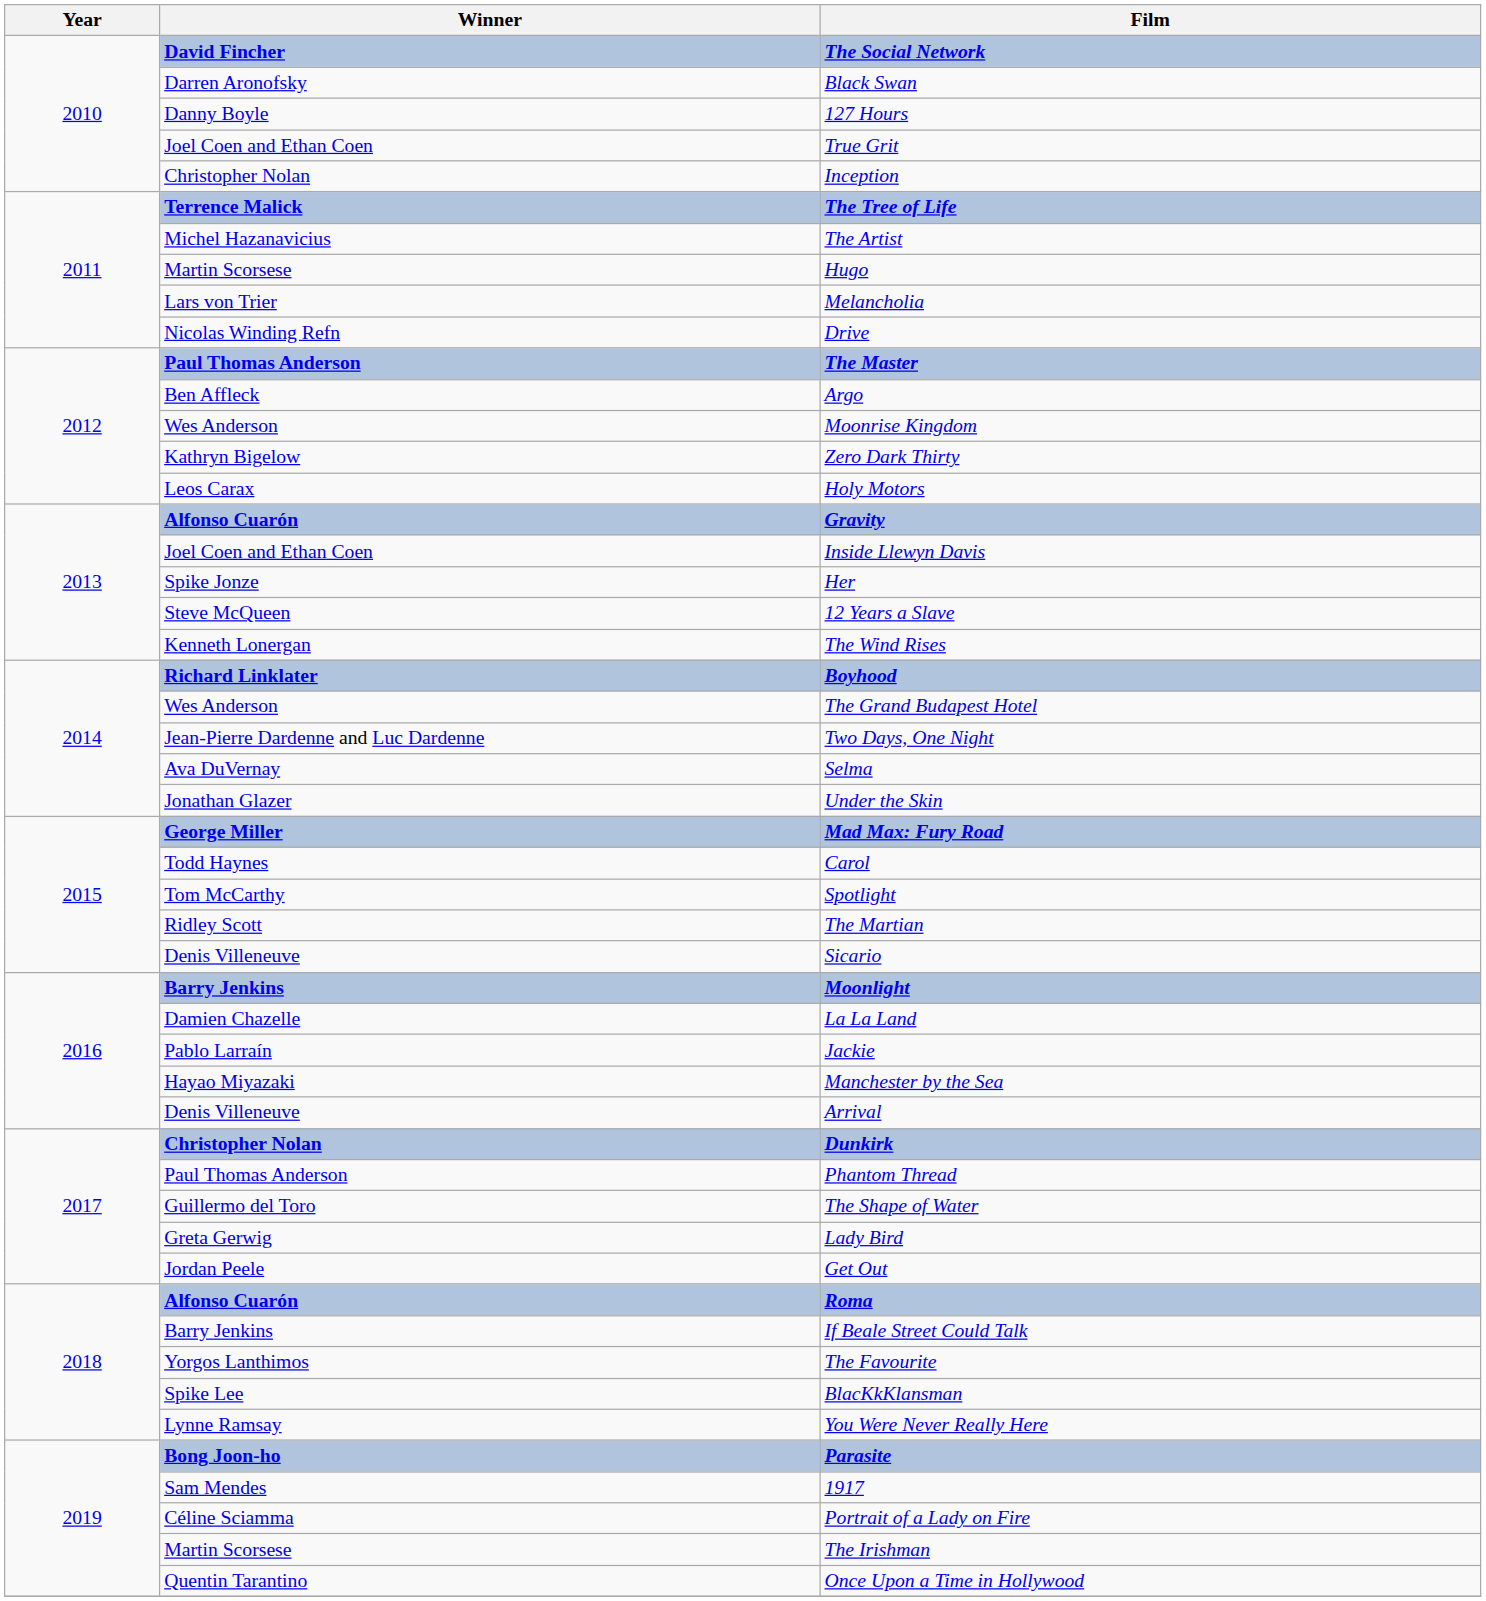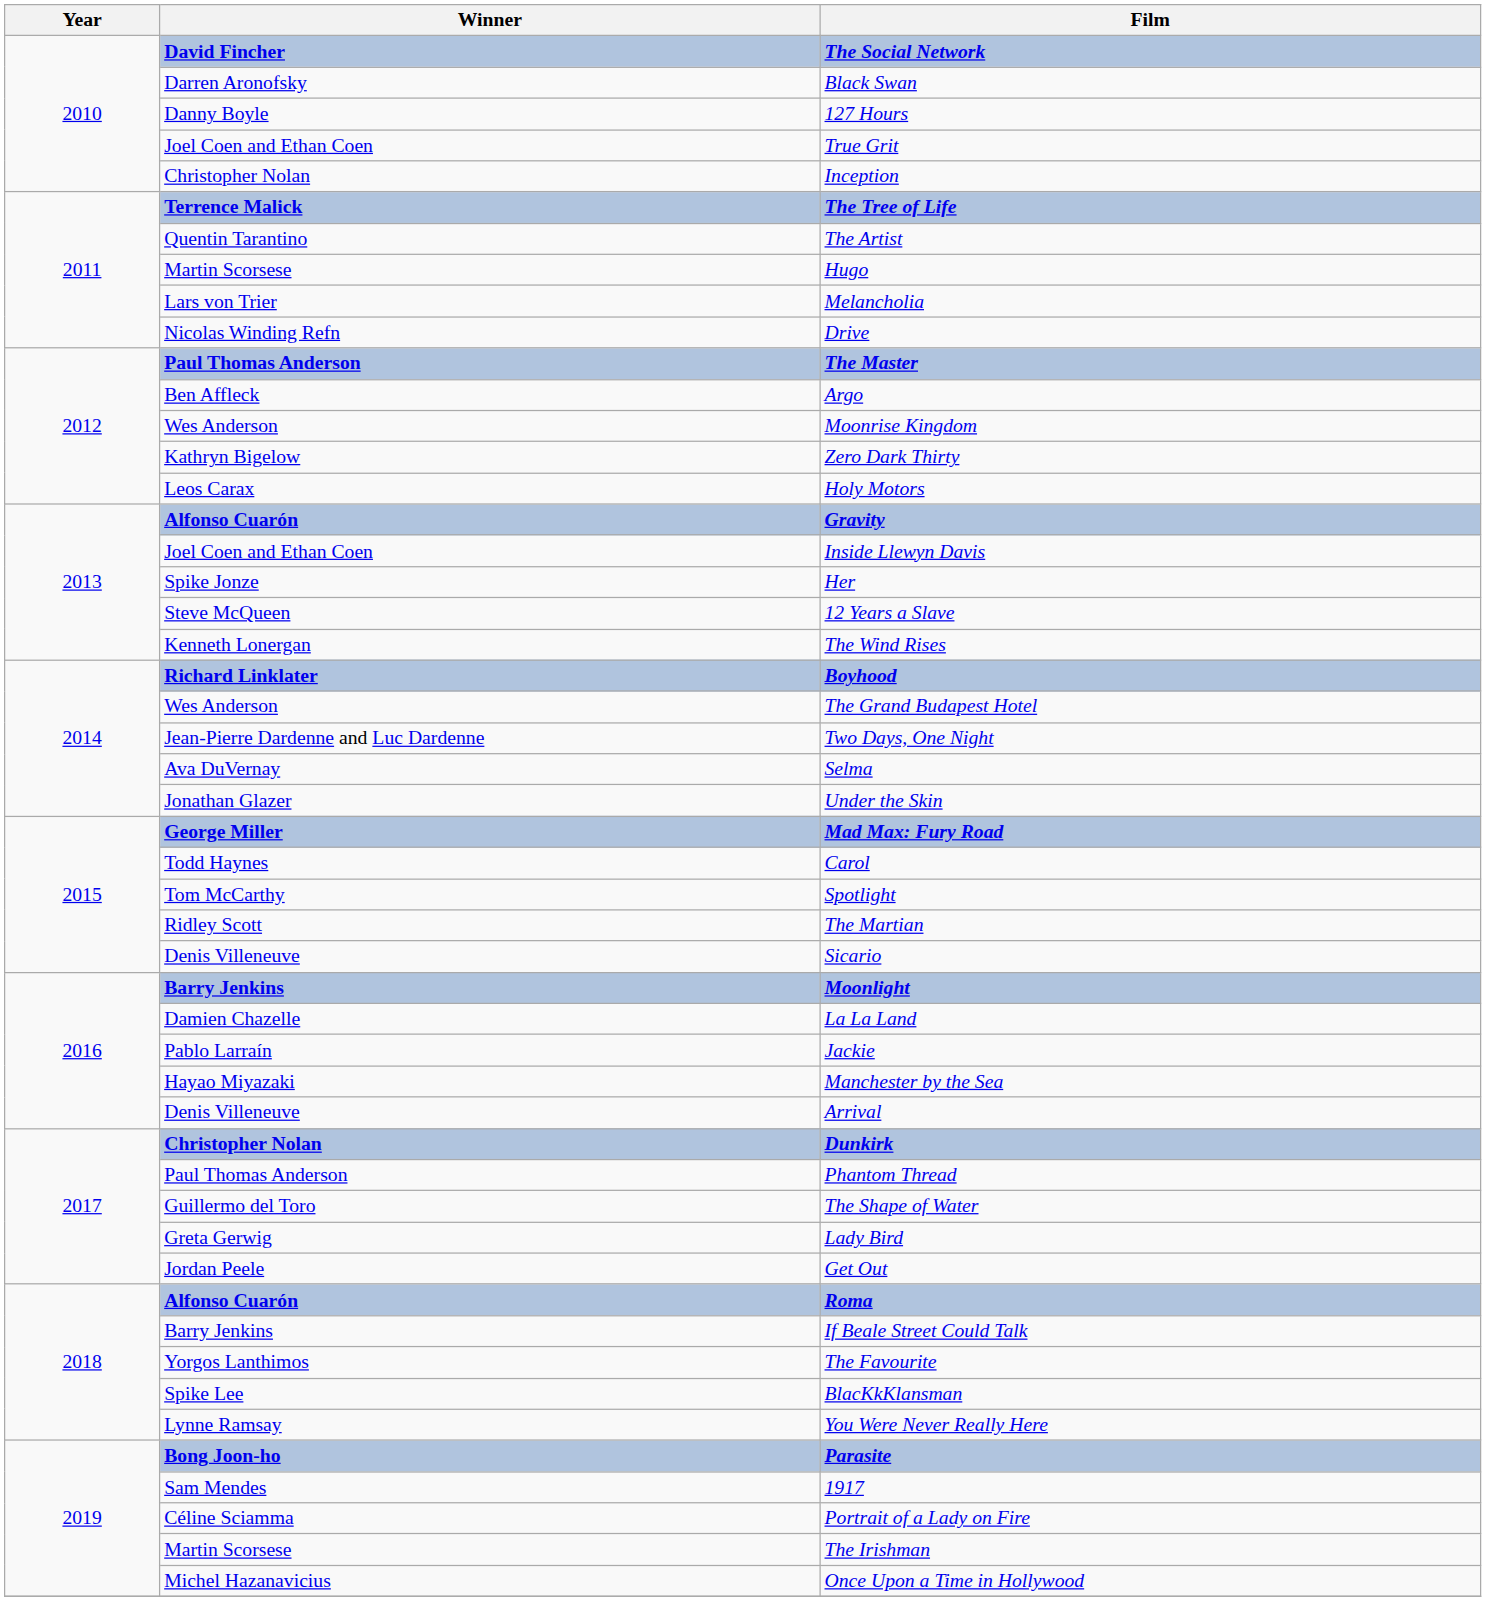(248, 238) Michel Hazanavicius -> (236, 238) Quentin Tarantino
(236, 1580) Quentin Tarantino -> (248, 1580) Michel Hazanavicius
